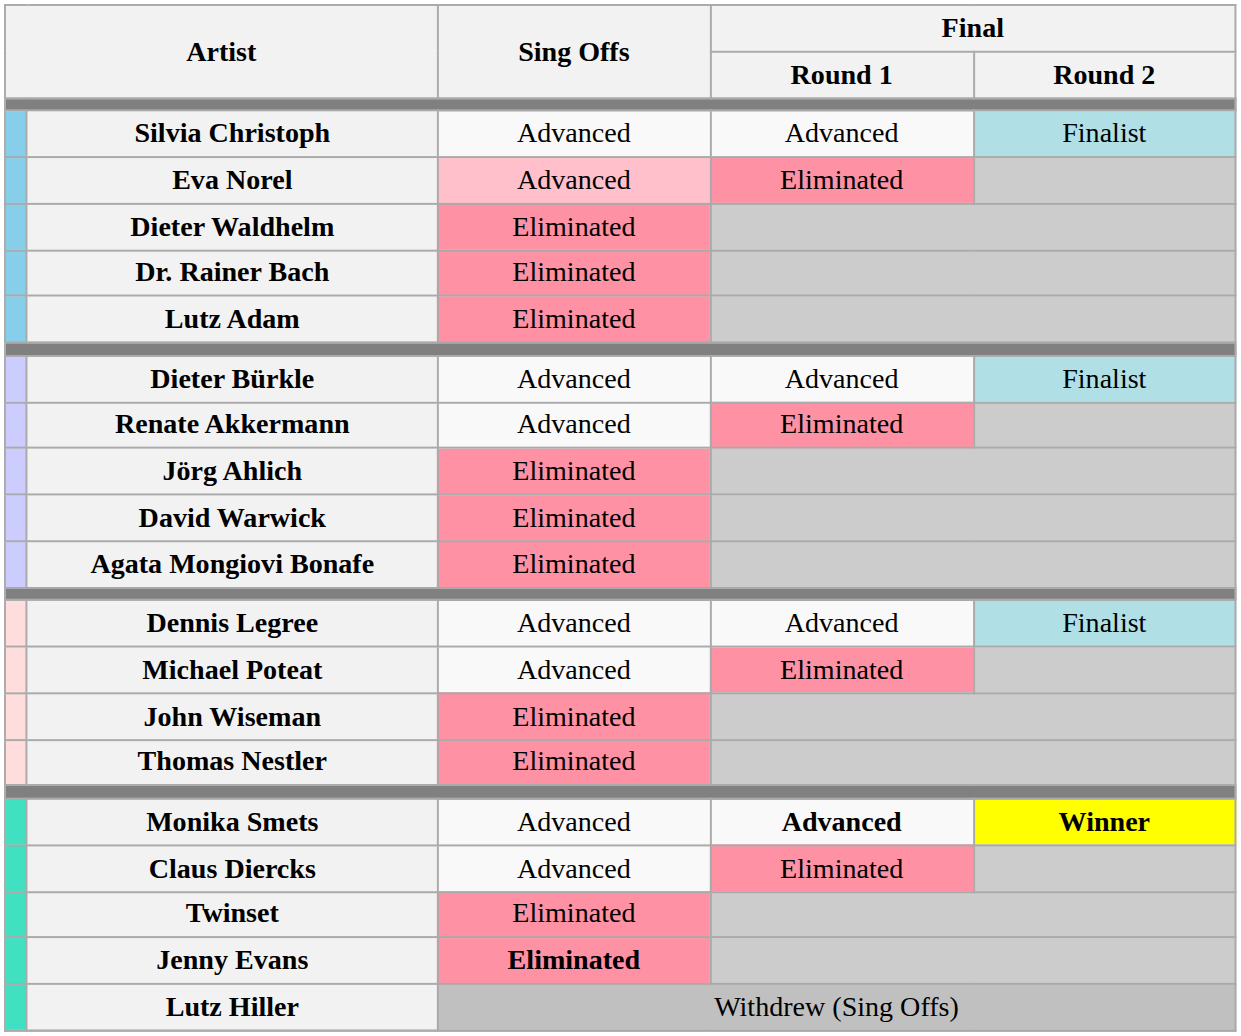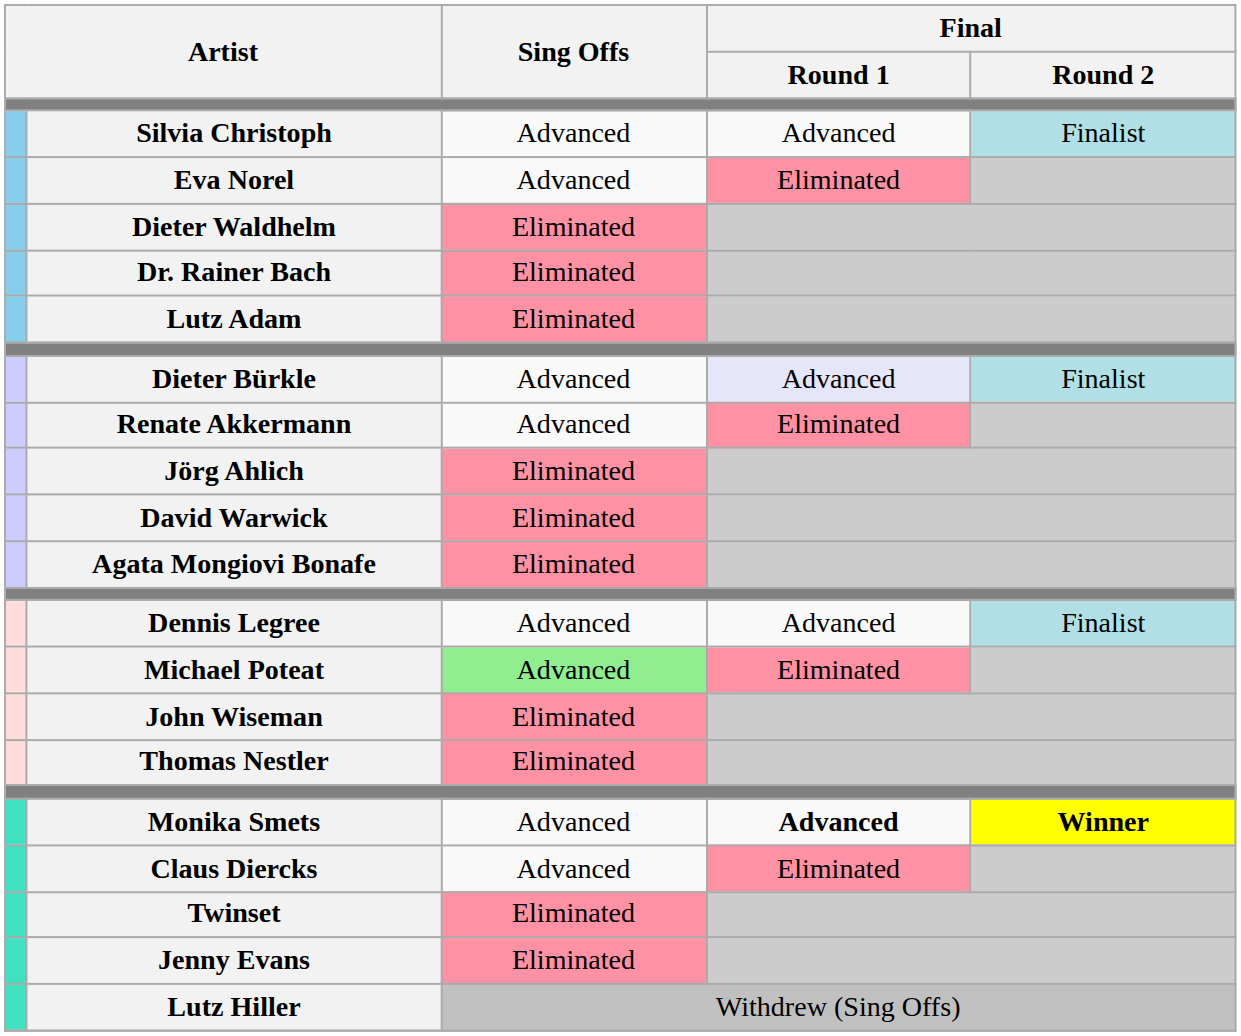(574, 180) pink background -> (573, 180) no background
(842, 378) no background -> (839, 378) lavender background
(574, 669) no background -> (573, 669) lightgreen background
(574, 960) bold -> (573, 960) normal
